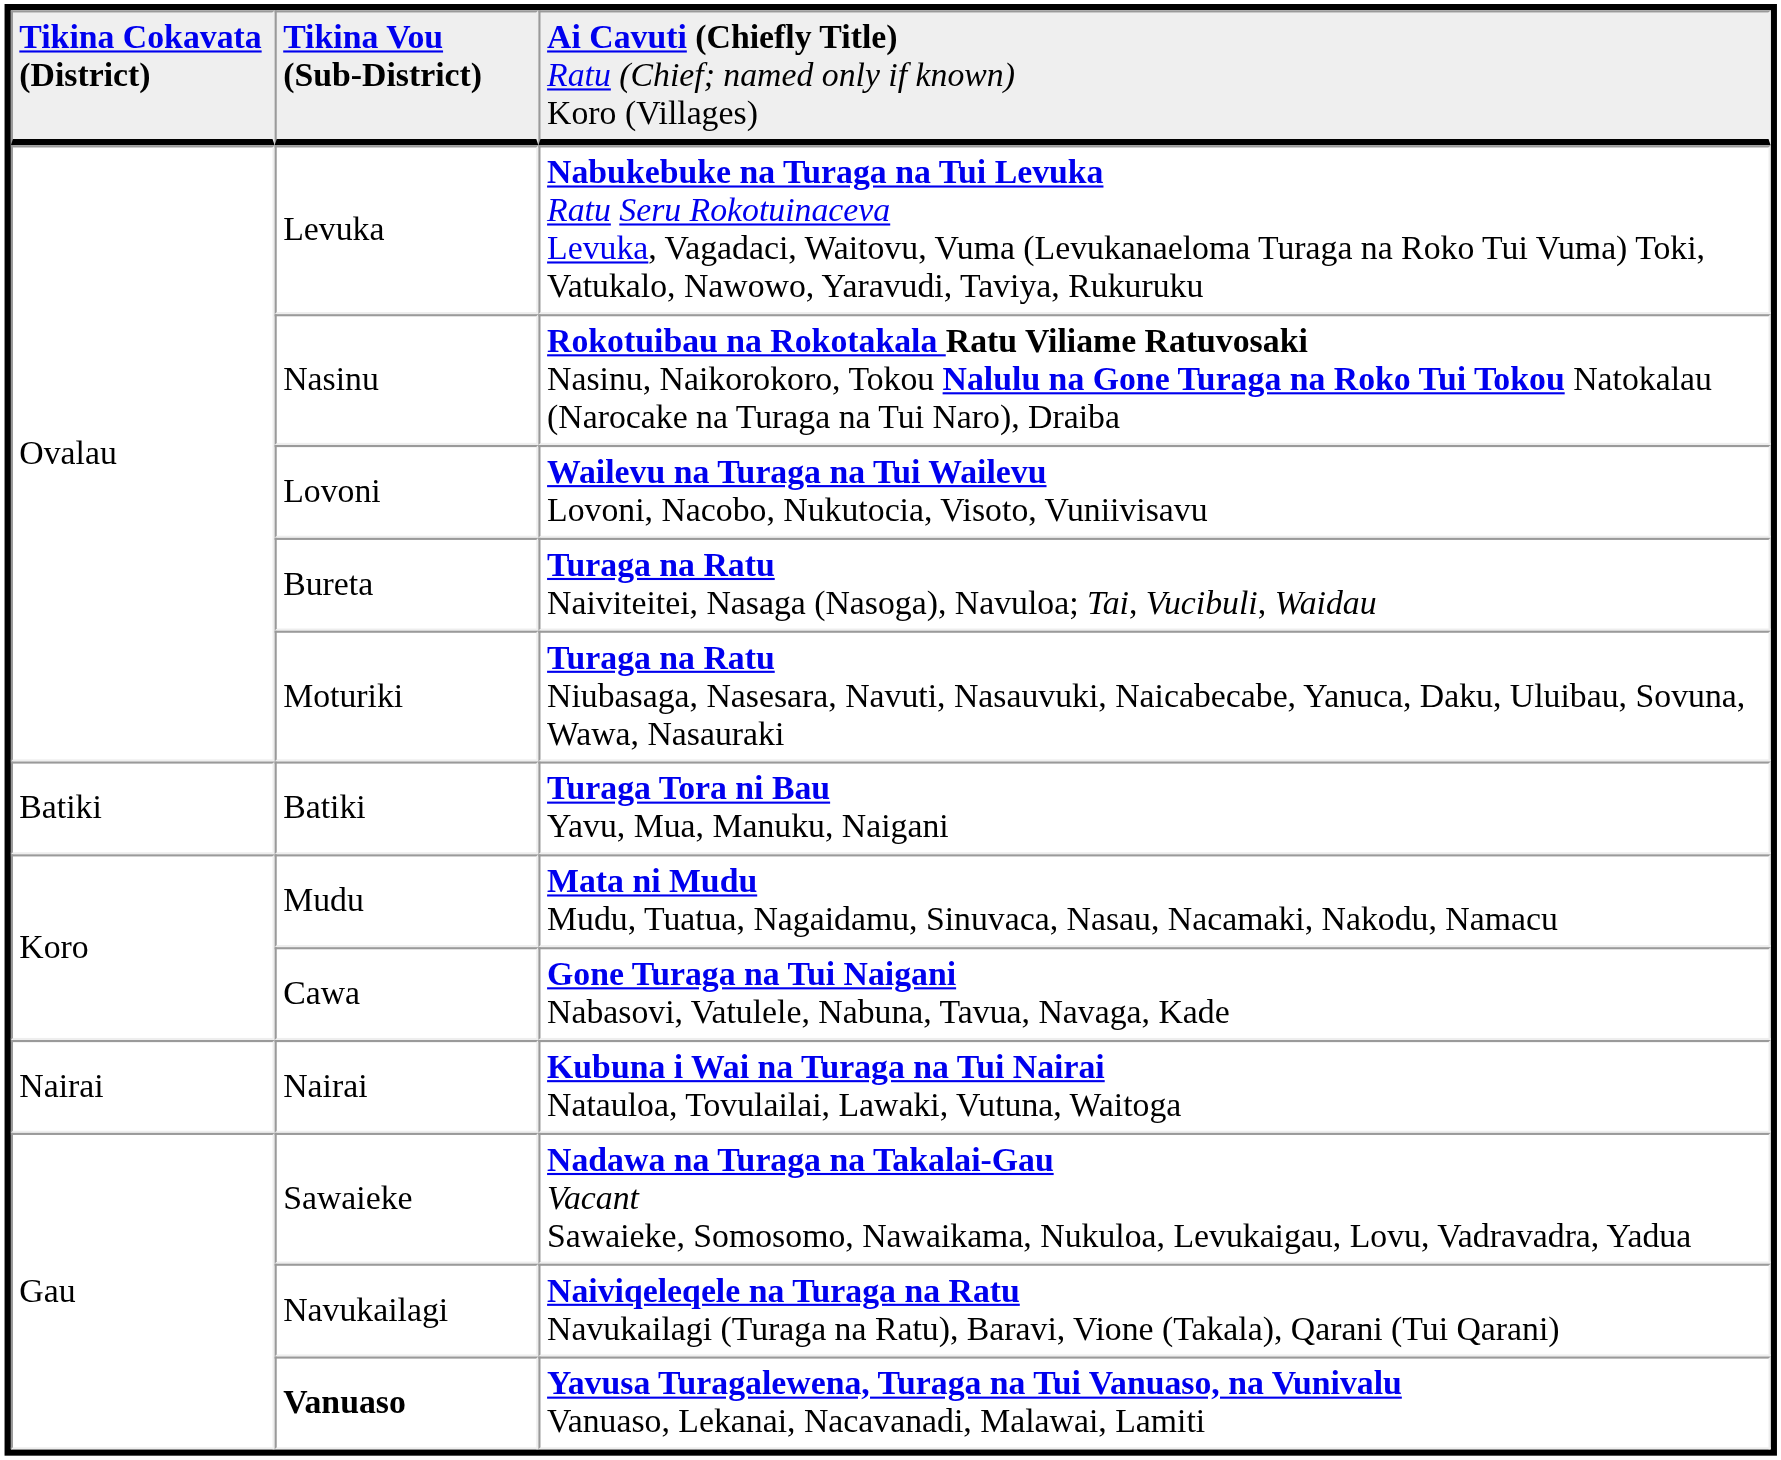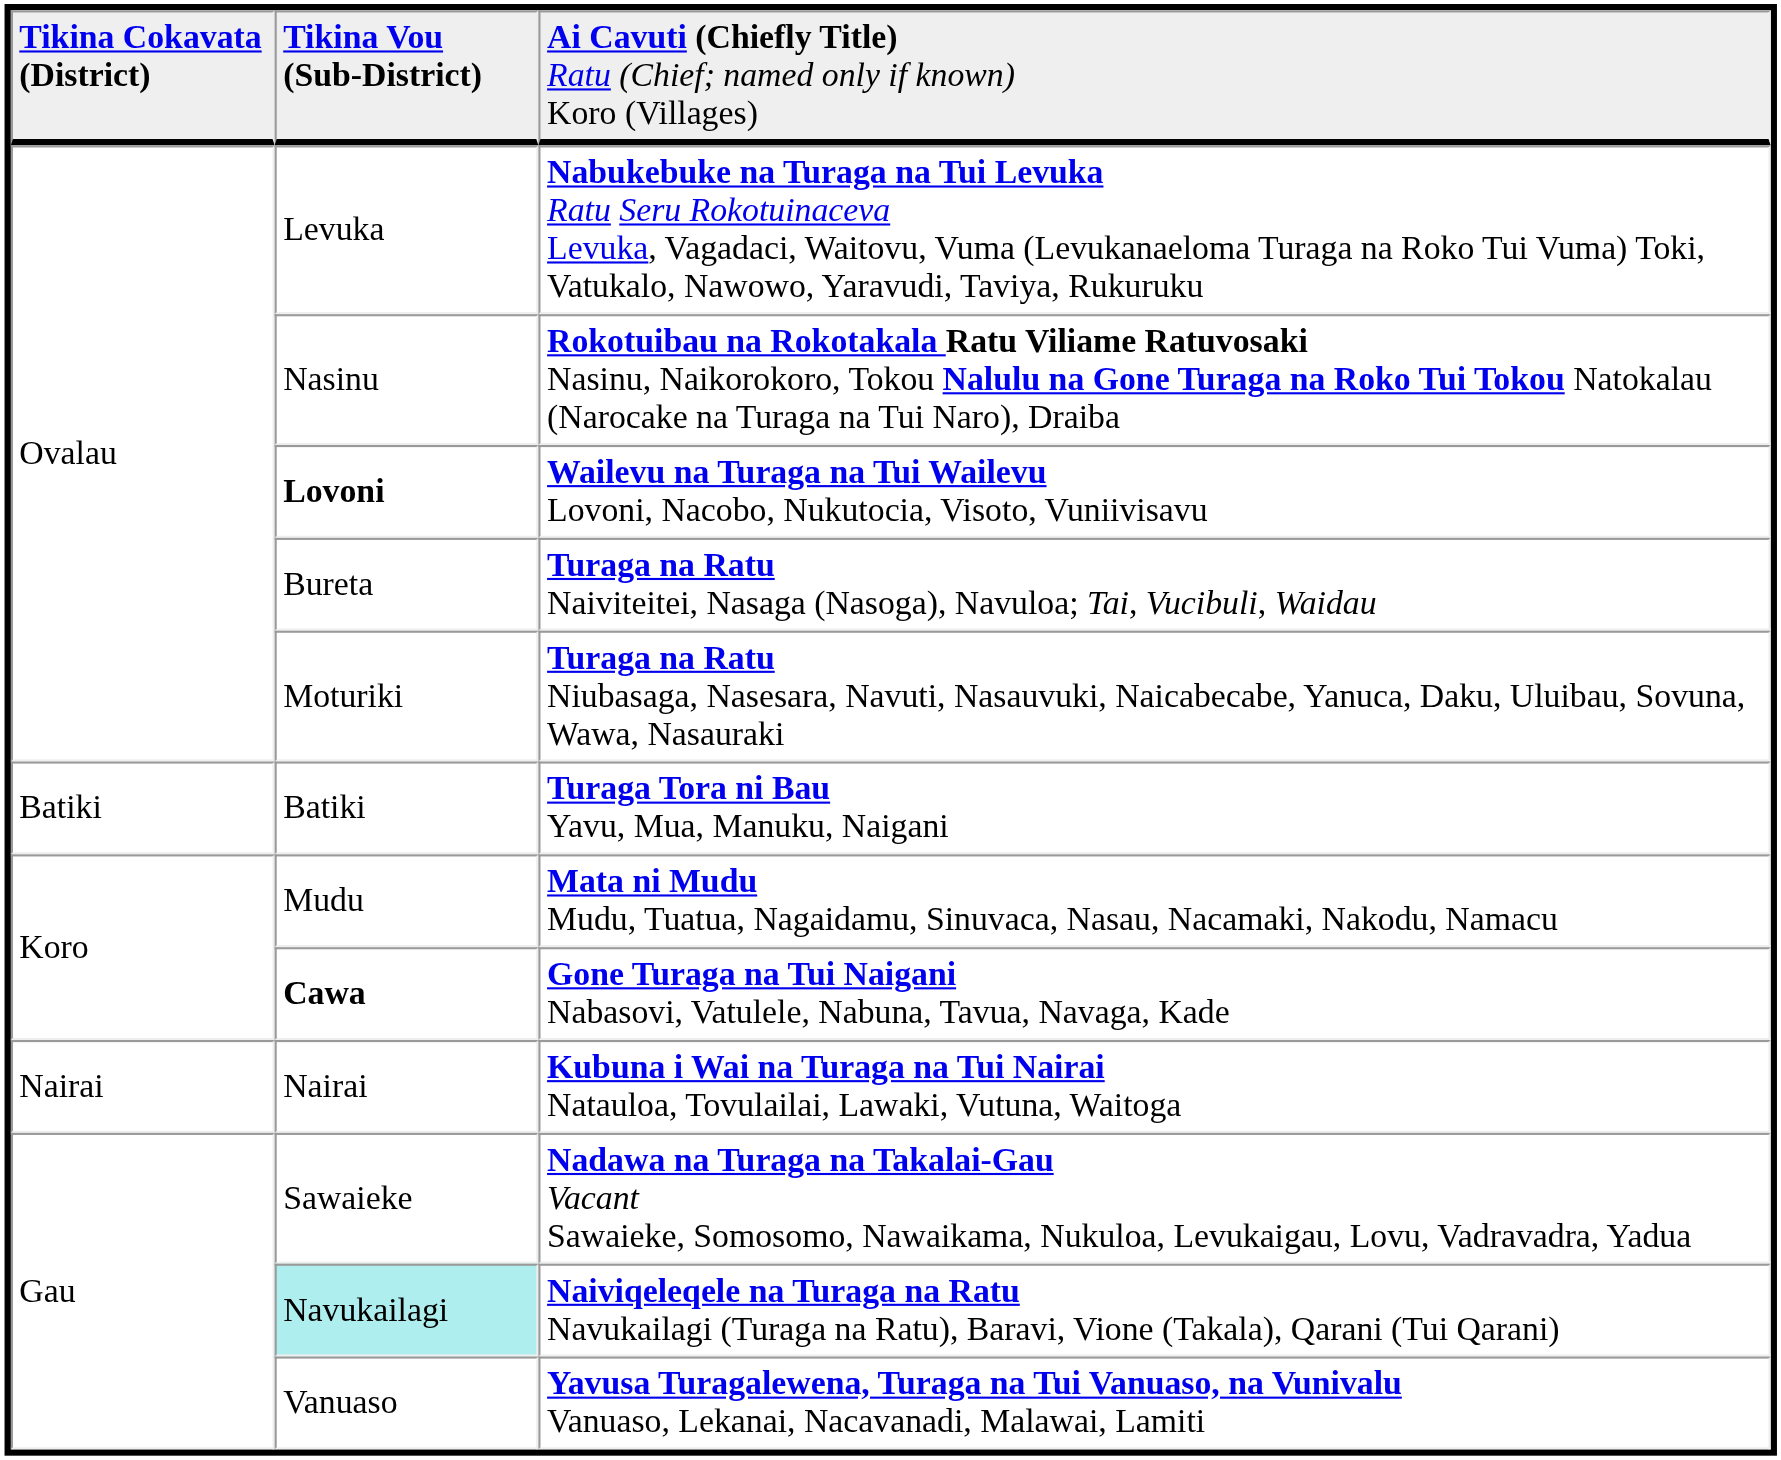(332, 490) normal -> (334, 490) bold
(322, 993) normal -> (324, 993) bold
(366, 1309) no background -> (366, 1309) paleturquoise background
(345, 1402) bold -> (340, 1402) normal
